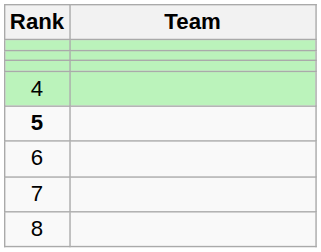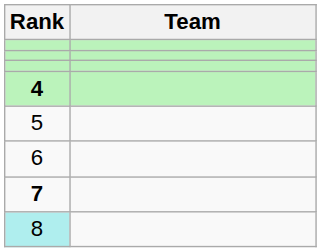(37, 88) normal -> (37, 88) bold
(37, 123) bold -> (37, 123) normal
(37, 193) normal -> (37, 193) bold
(37, 229) no background -> (37, 229) paleturquoise background
